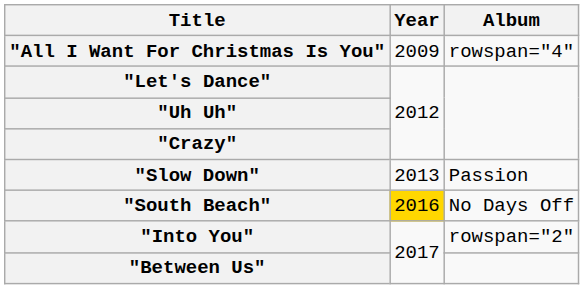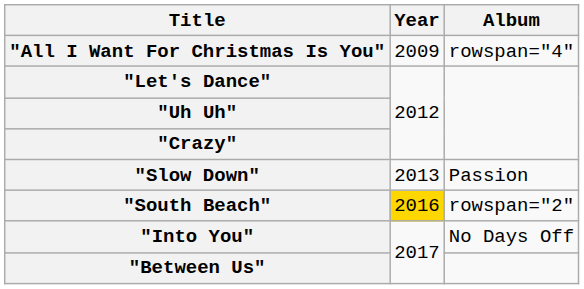(511, 206) No Days Off -> (511, 206) rowspan="2"
(511, 237) rowspan="2" -> (511, 237) No Days Off
